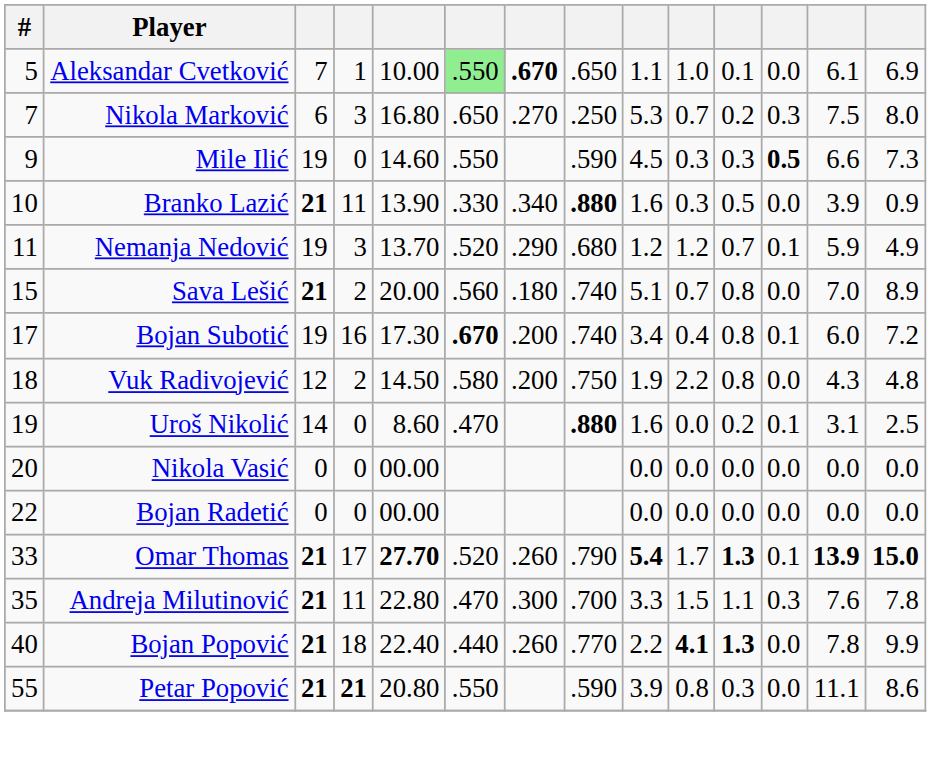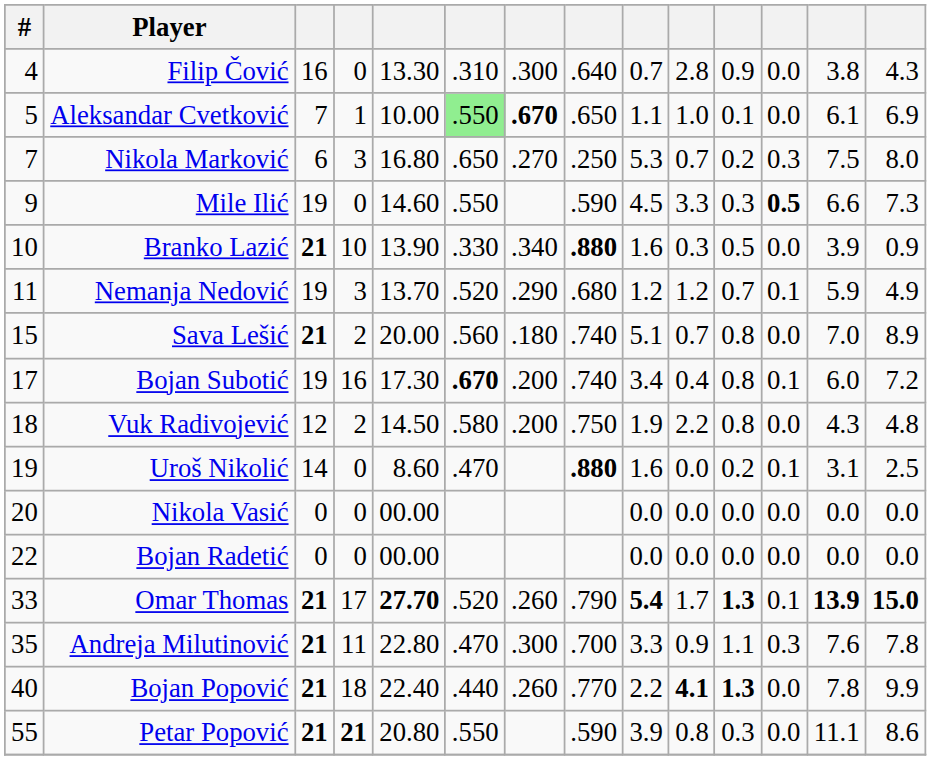+ row: (228, 70)
(692, 159) 0.3 -> (692, 203) 3.3
(354, 203) 11 -> (353, 247) 10
(692, 600) 1.5 -> (692, 644) 0.9
